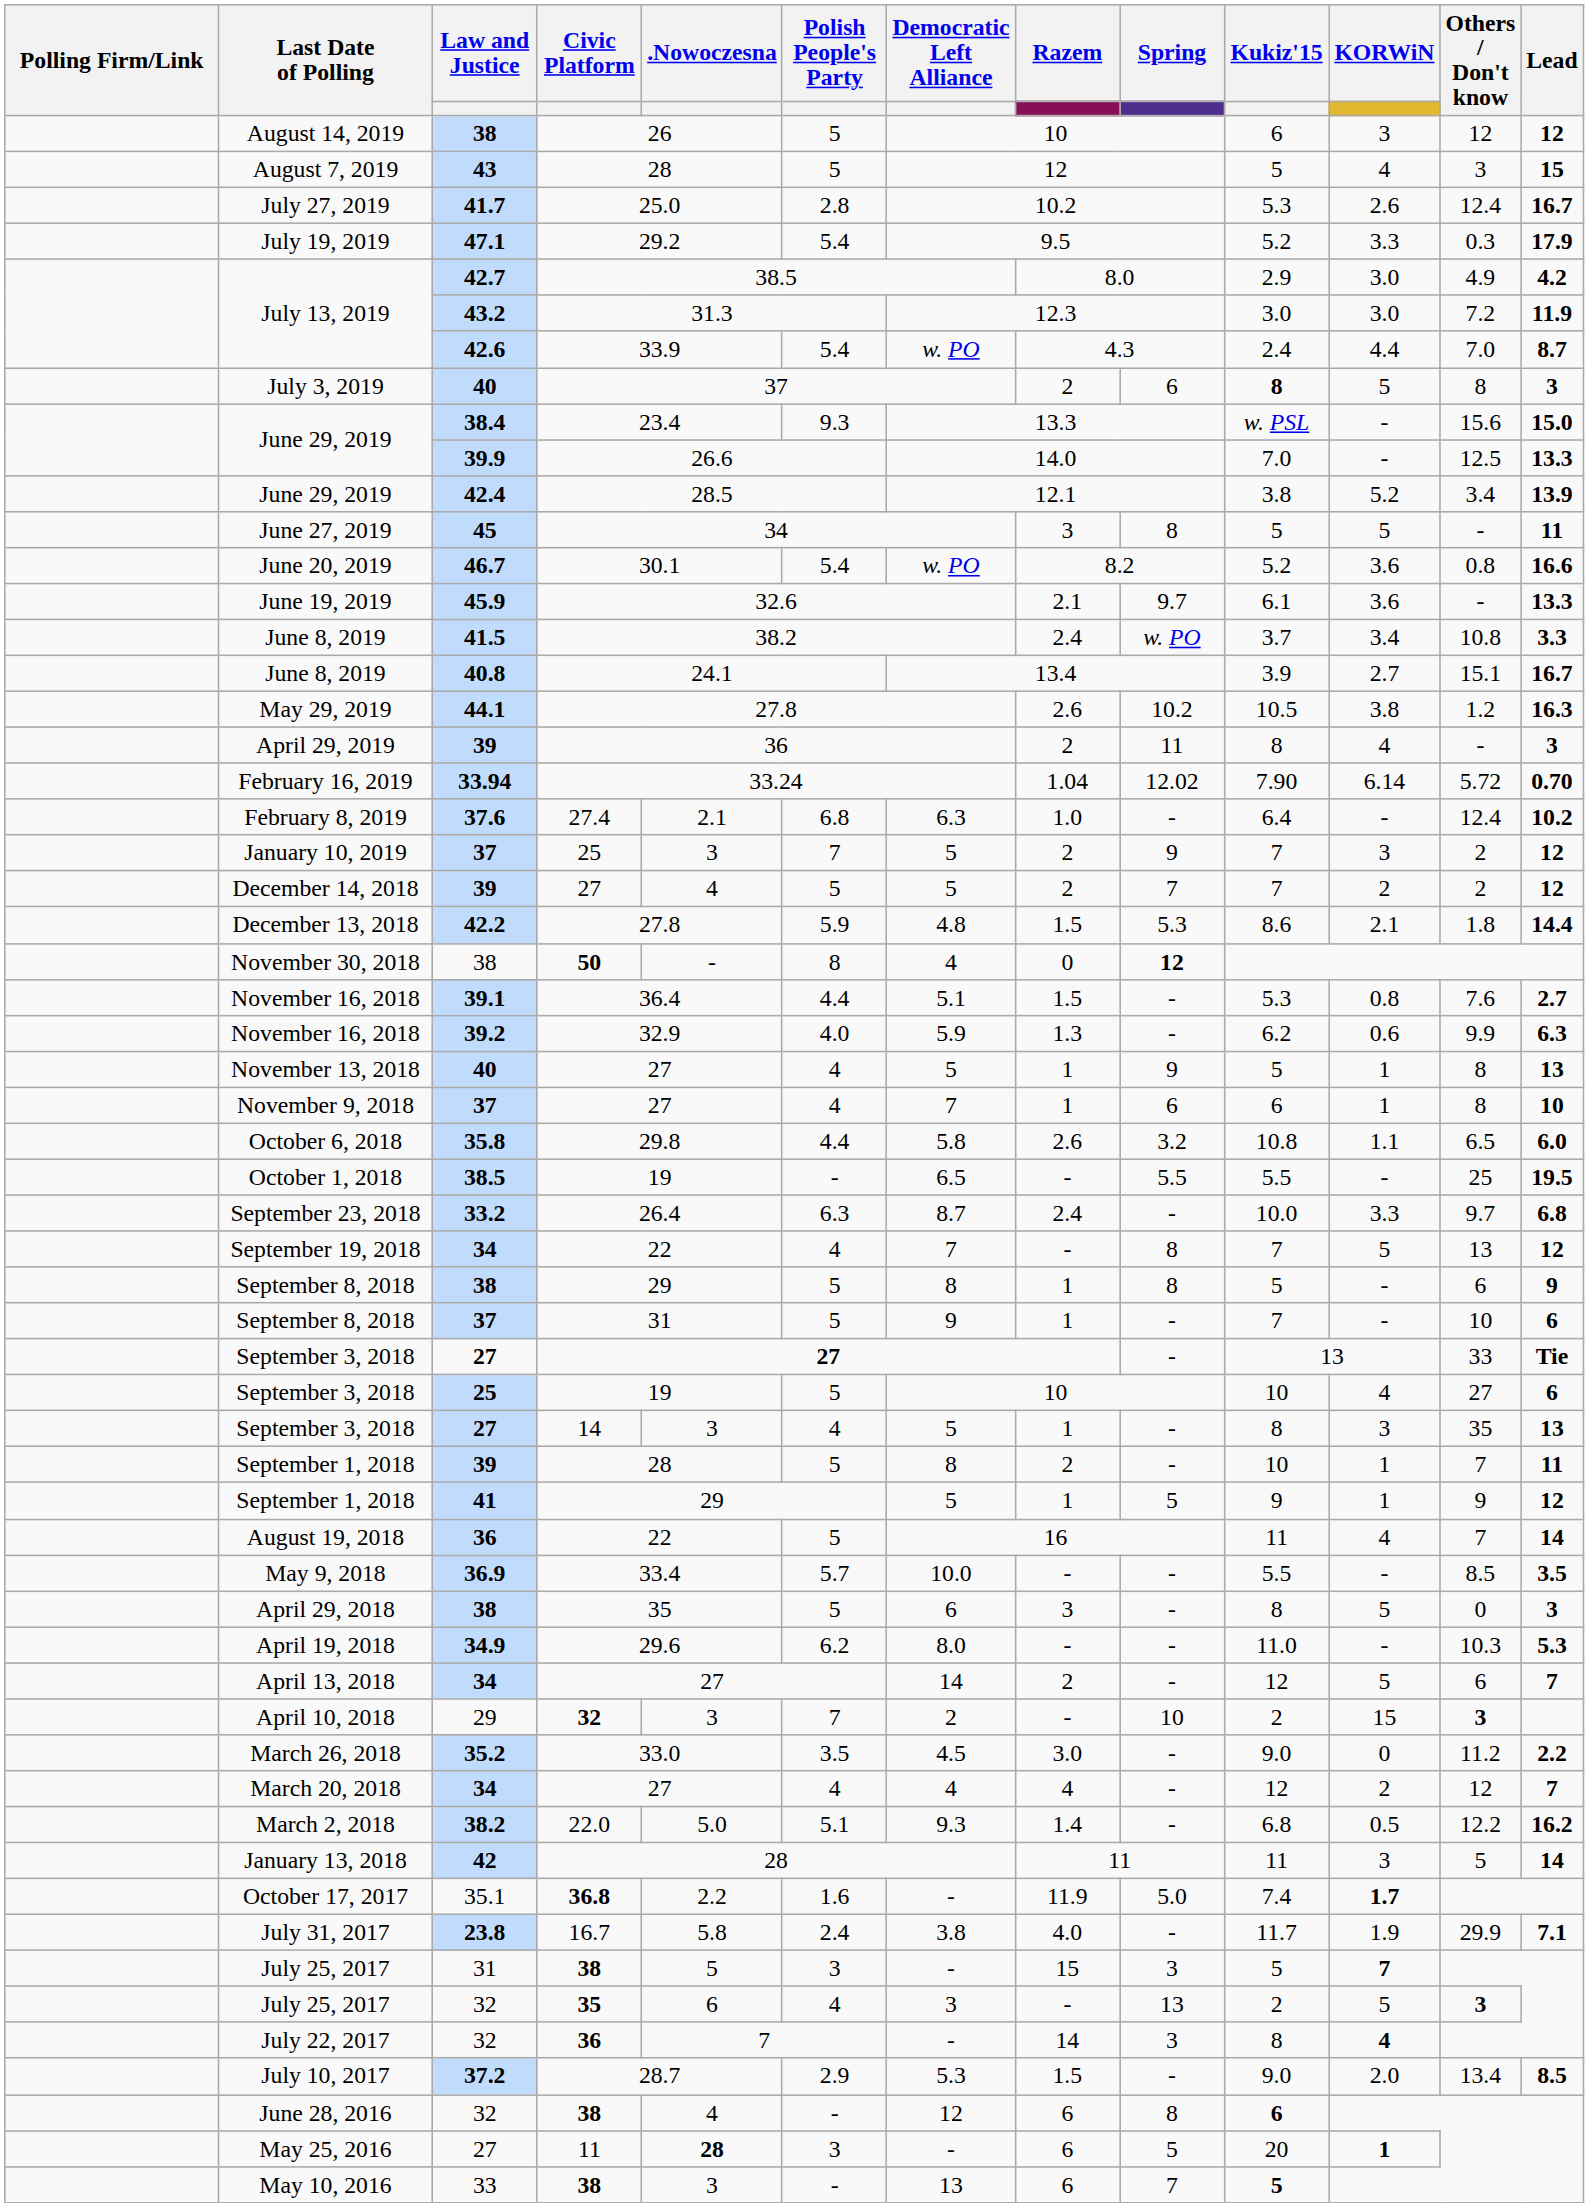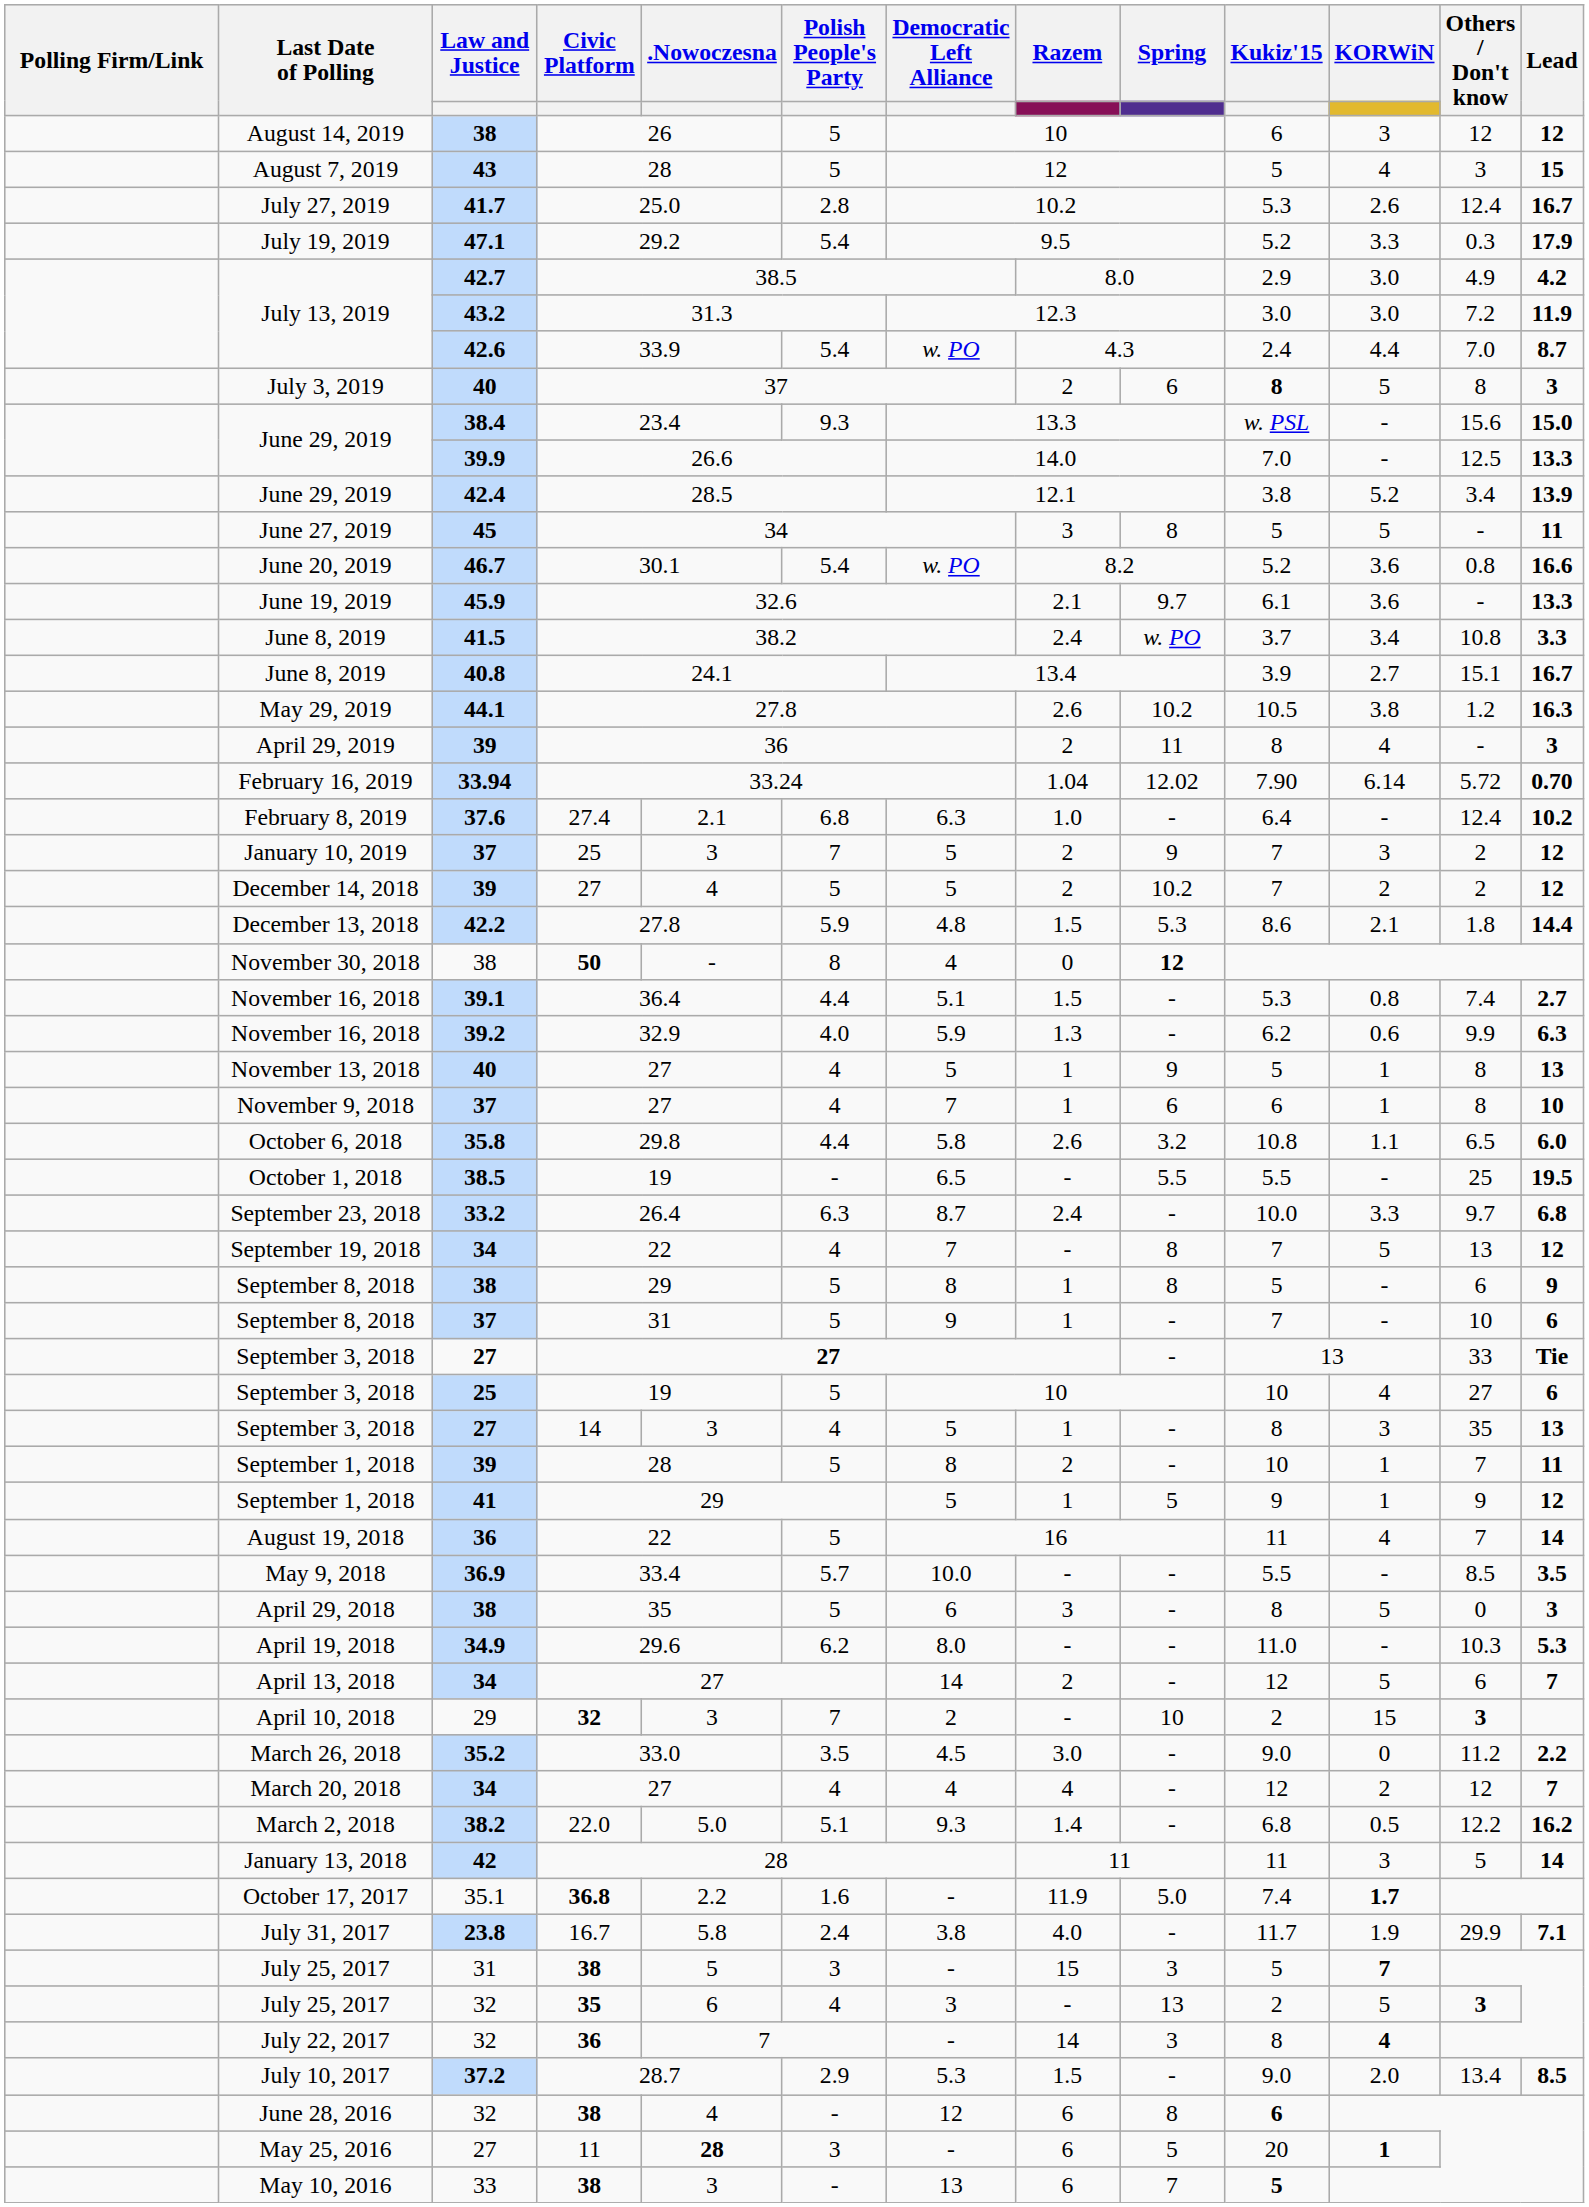(1172, 889) 7 -> (1172, 889) 10.2
(1480, 996) 7.6 -> (1480, 996) 7.4
